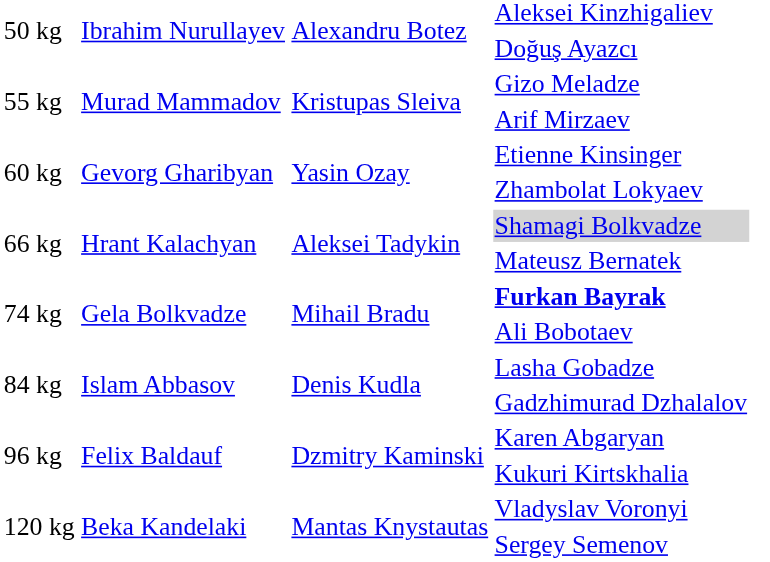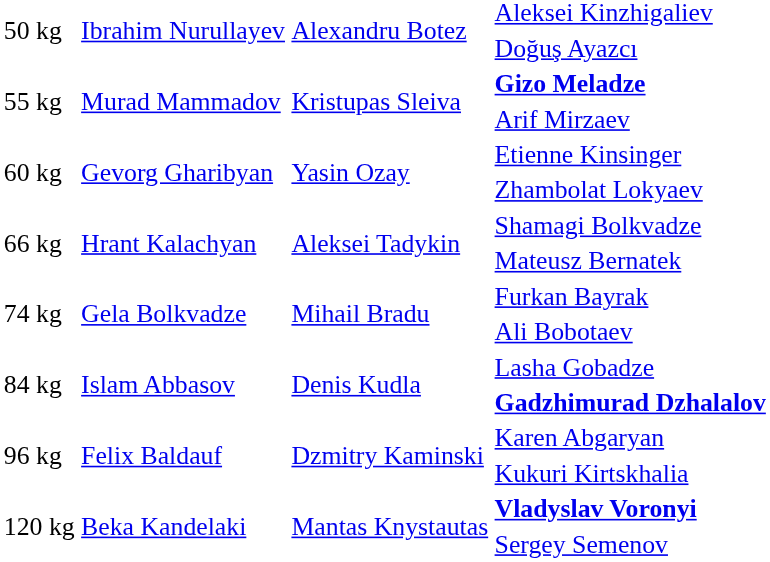(567, 83) normal -> (570, 83) bold
(598, 225) lightgrey background -> (598, 225) no background
(580, 296) bold -> (572, 296) normal
(621, 402) normal -> (630, 402) bold
(591, 508) normal -> (596, 508) bold
